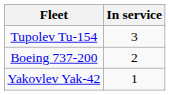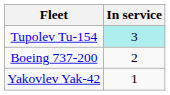(134, 36) no background -> (134, 36) paleturquoise background
